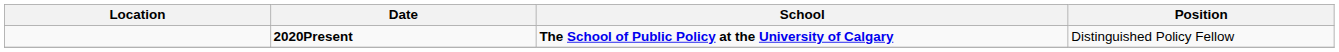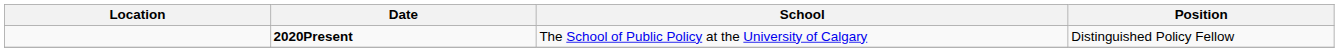(716, 36) bold -> (703, 36) normal
